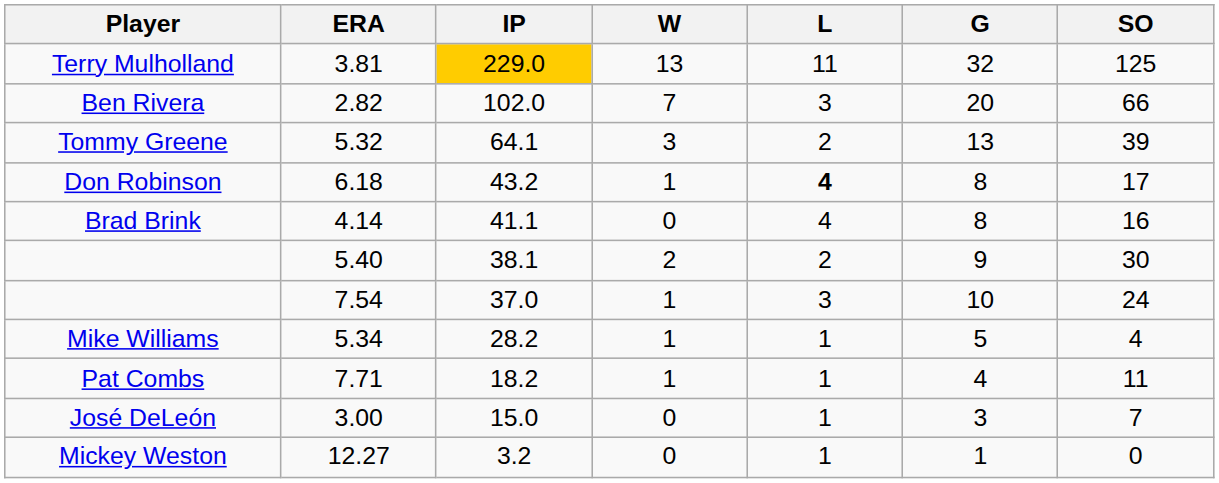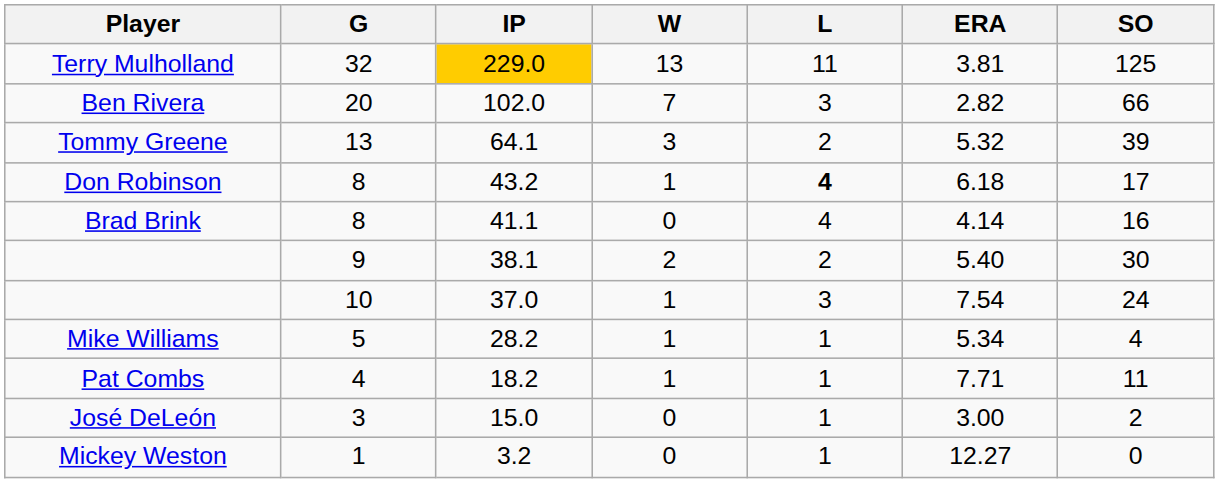columns swapped: (980, 24) <-> (359, 24)
(1136, 417) 7 -> (1136, 417) 2
